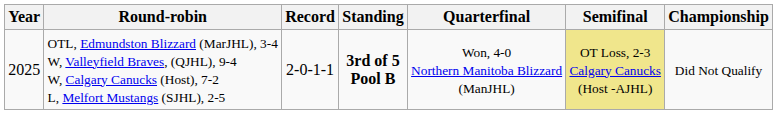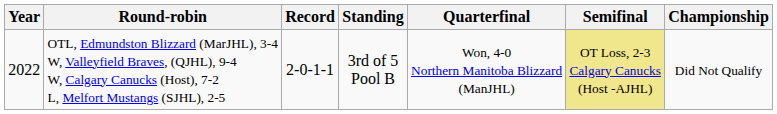(24, 69) 2025 -> (24, 69) 2022
(373, 69) bold -> (373, 69) normal
